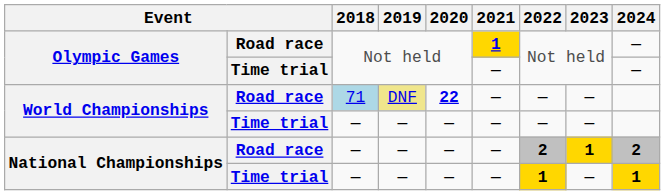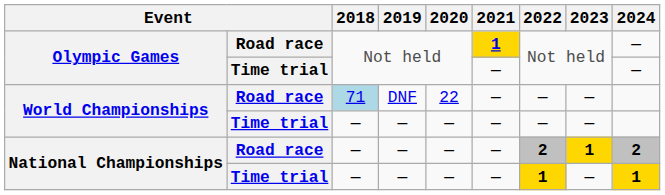(402, 97) khaki background -> (402, 97) no background
(449, 97) bold -> (449, 97) normal
